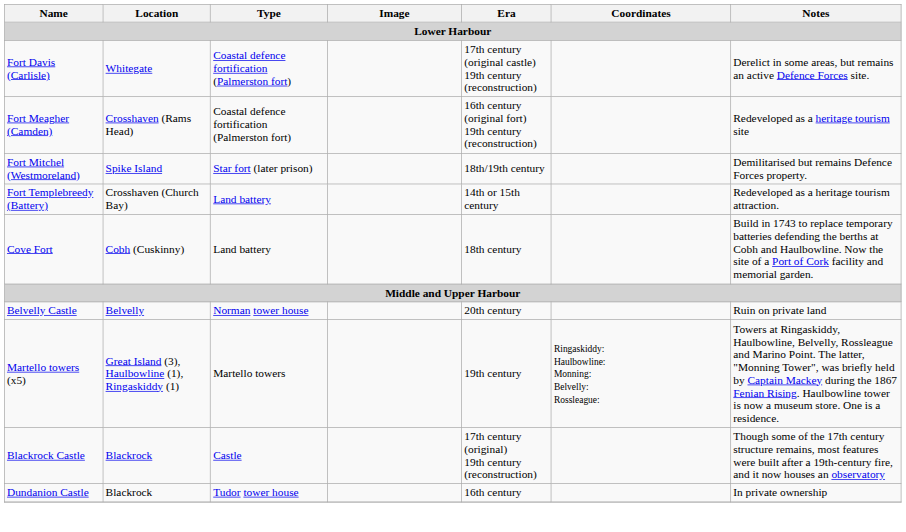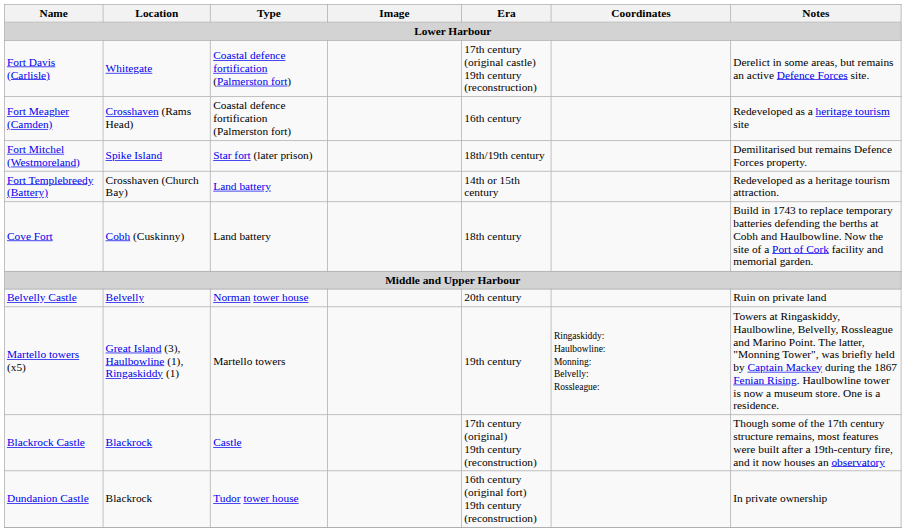(501, 125) 16th century (original fort) 19th century (reconstruction) -> (493, 118) 16th century
(493, 492) 16th century -> (501, 499) 16th century (original fort) 19th century (reconstruction)
